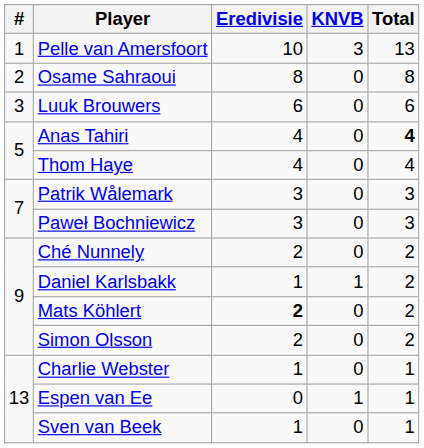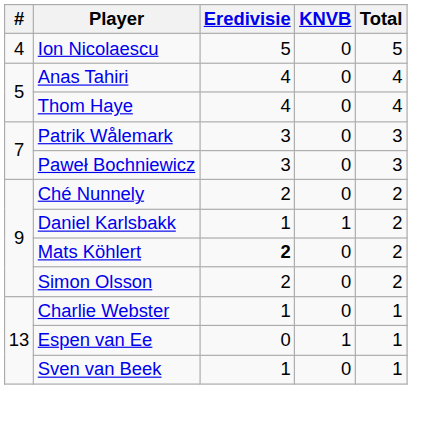- row: (123, 48)
- row: (107, 77)
- row: (99, 106)
+ row: (98, 48)
(410, 135) bold -> (397, 77) normal
